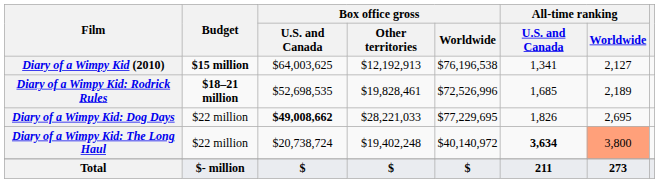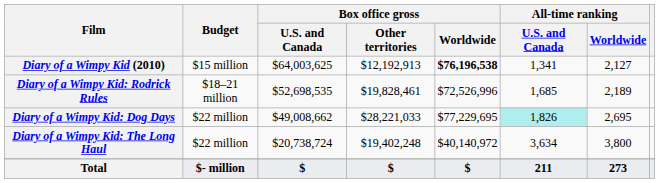(220, 65) bold -> (220, 65) normal
(468, 65) normal -> (467, 65) bold
(220, 91) bold -> (220, 91) normal
(303, 117) bold -> (302, 117) normal
(544, 117) no background -> (544, 117) paleturquoise background
(544, 142) bold -> (544, 142) normal
(618, 142) lightsalmon background -> (618, 142) no background
